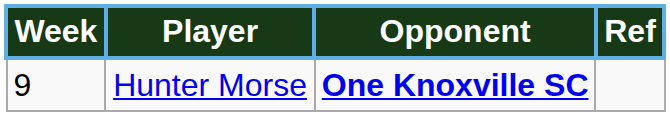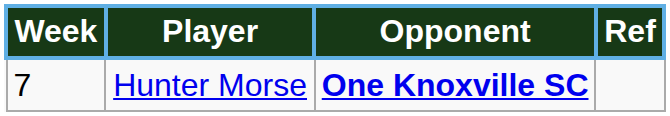(22, 84) 9 -> (22, 84) 7
